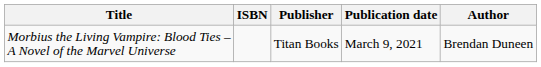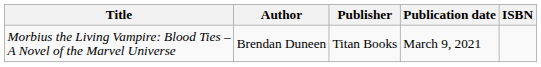columns swapped: (488, 15) <-> (252, 15)
